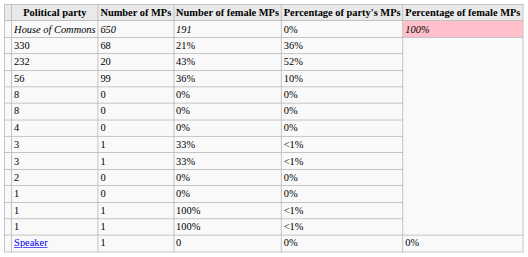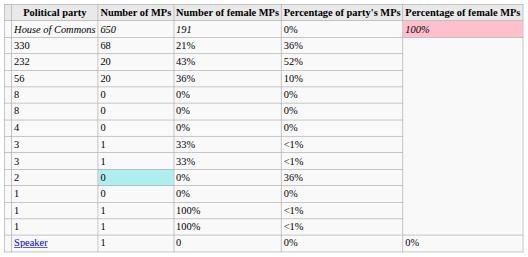(106, 78) 99 -> (106, 78) 20
(103, 177) no background -> (103, 177) paleturquoise background
(291, 177) 0% -> (293, 177) 36%
